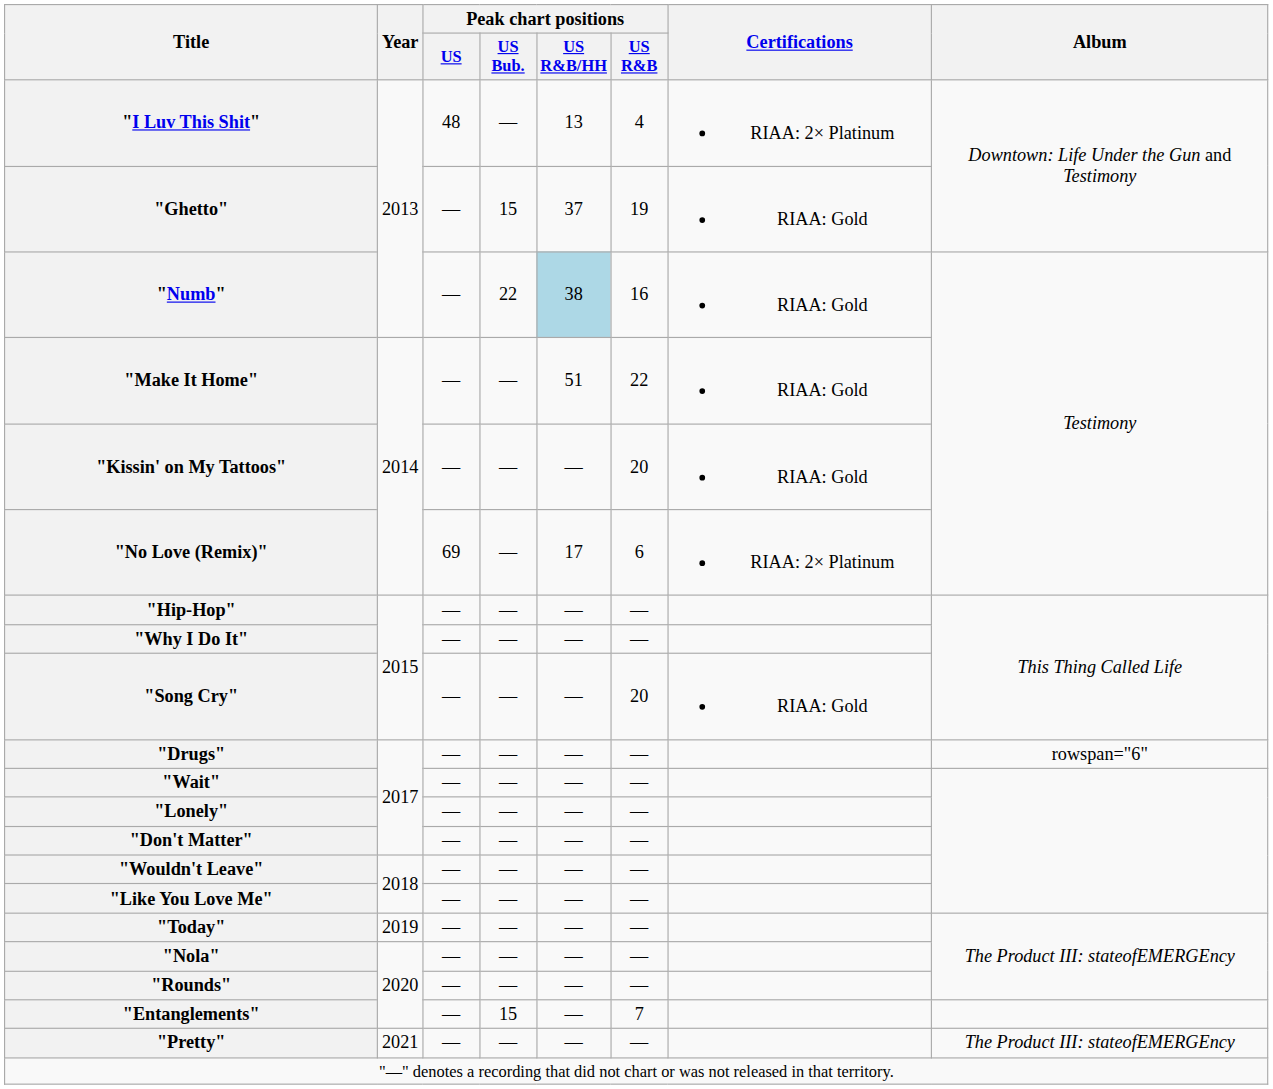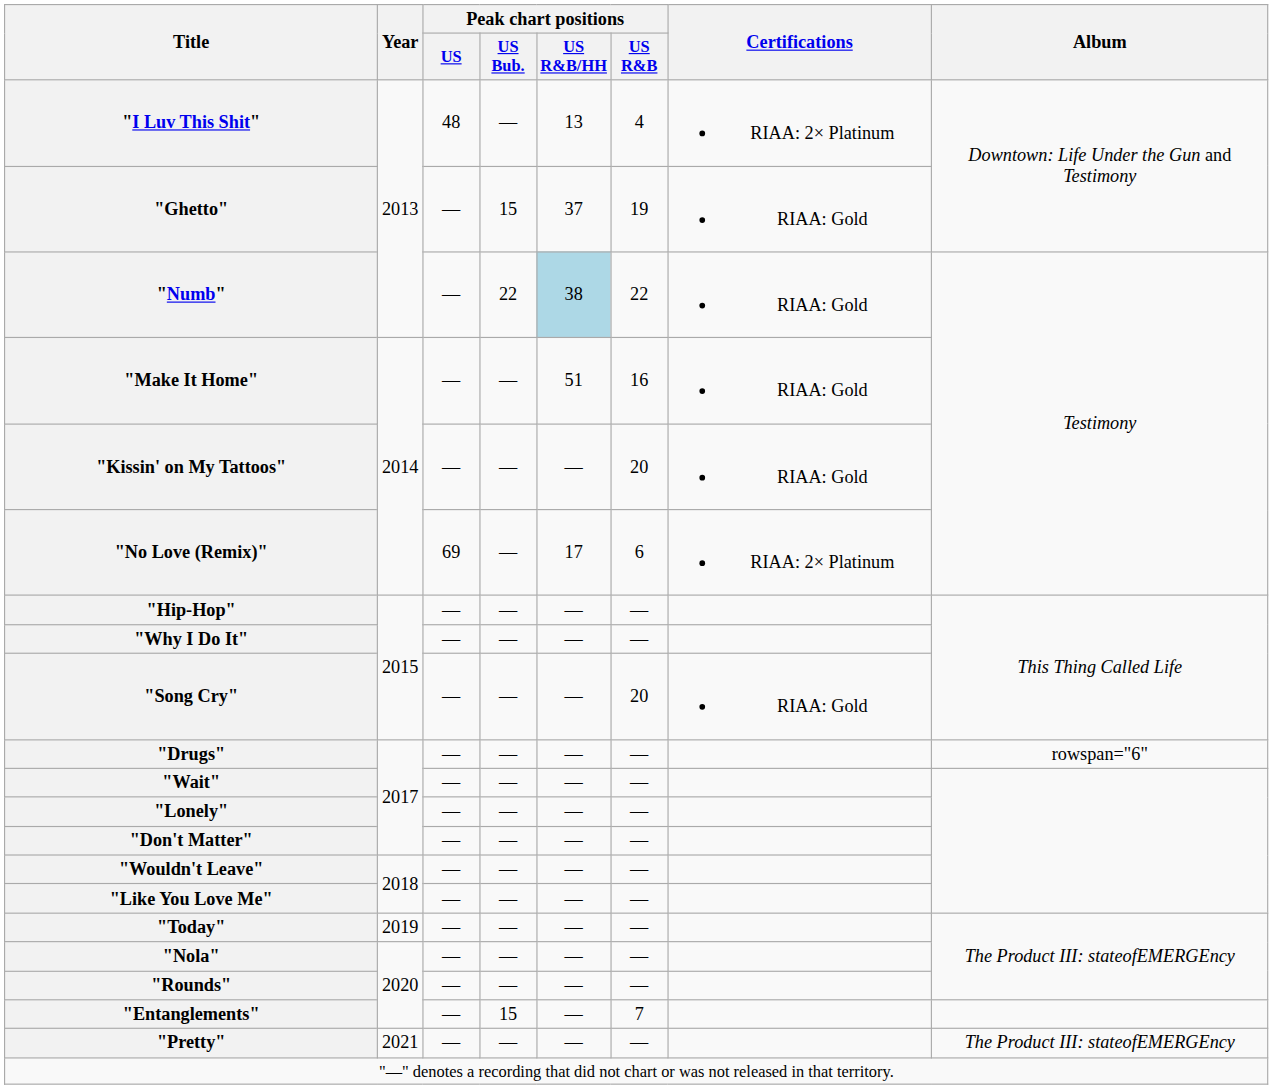(639, 294) 16 -> (639, 294) 22
(639, 380) 22 -> (639, 380) 16
